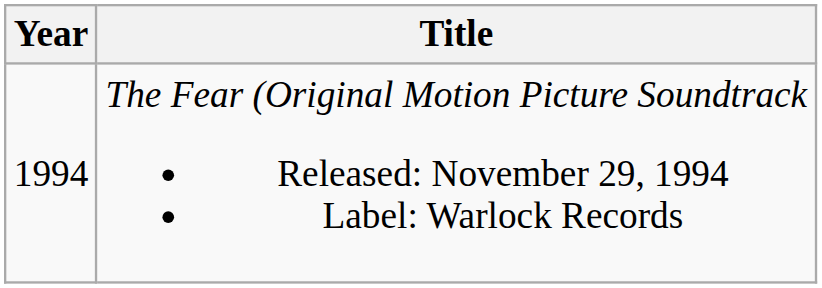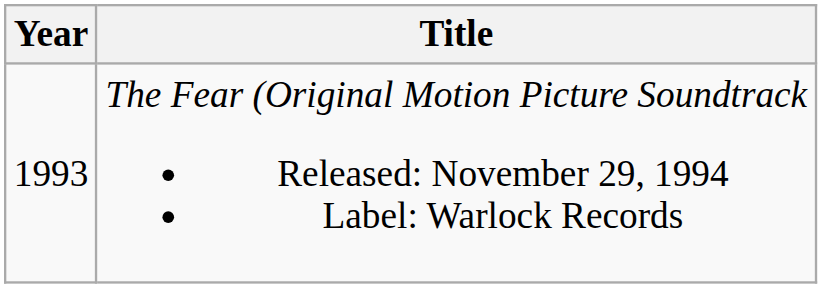(51, 172) 1994 -> (51, 172) 1993
